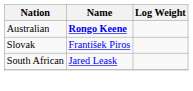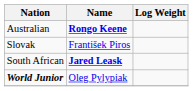(93, 61) normal -> (95, 61) bold
+ row: (35, 77)
